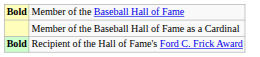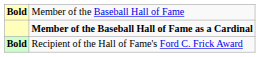(135, 28) normal -> (142, 28) bold
